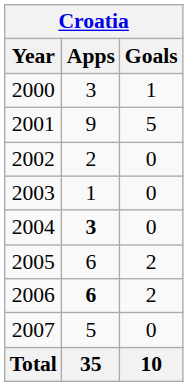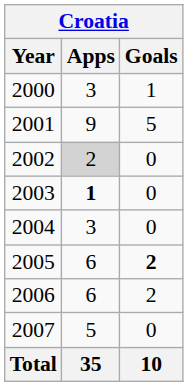(91, 158) no background -> (91, 158) lightgrey background
(91, 192) normal -> (91, 192) bold
(91, 227) bold -> (91, 227) normal
(151, 261) normal -> (151, 261) bold
(91, 295) bold -> (91, 295) normal
